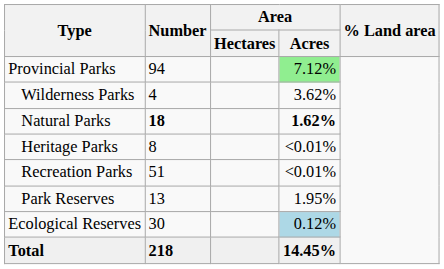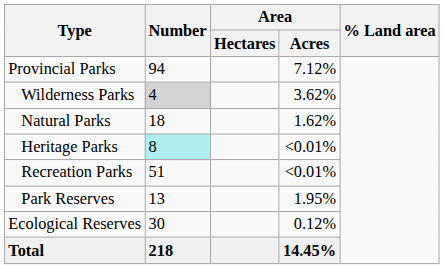(315, 69) lightgreen background -> (315, 69) no background
(153, 95) no background -> (153, 95) lightgrey background
(157, 120) bold -> (157, 120) normal
(314, 120) bold -> (315, 120) normal
(153, 146) no background -> (153, 146) paleturquoise background
(315, 224) lightblue background -> (315, 224) no background
